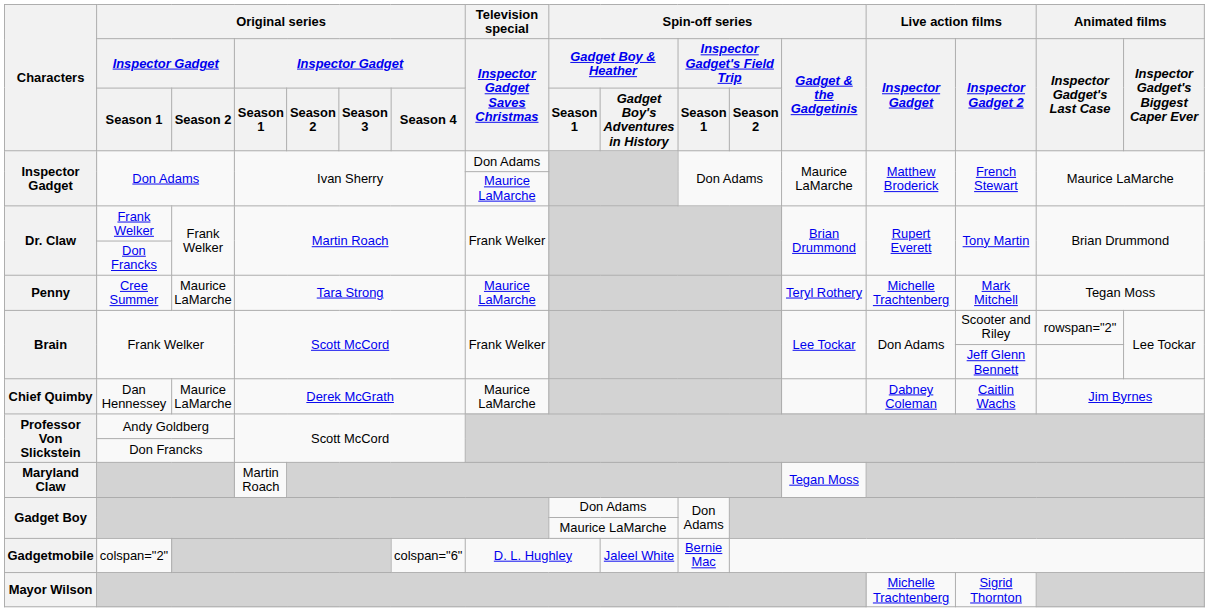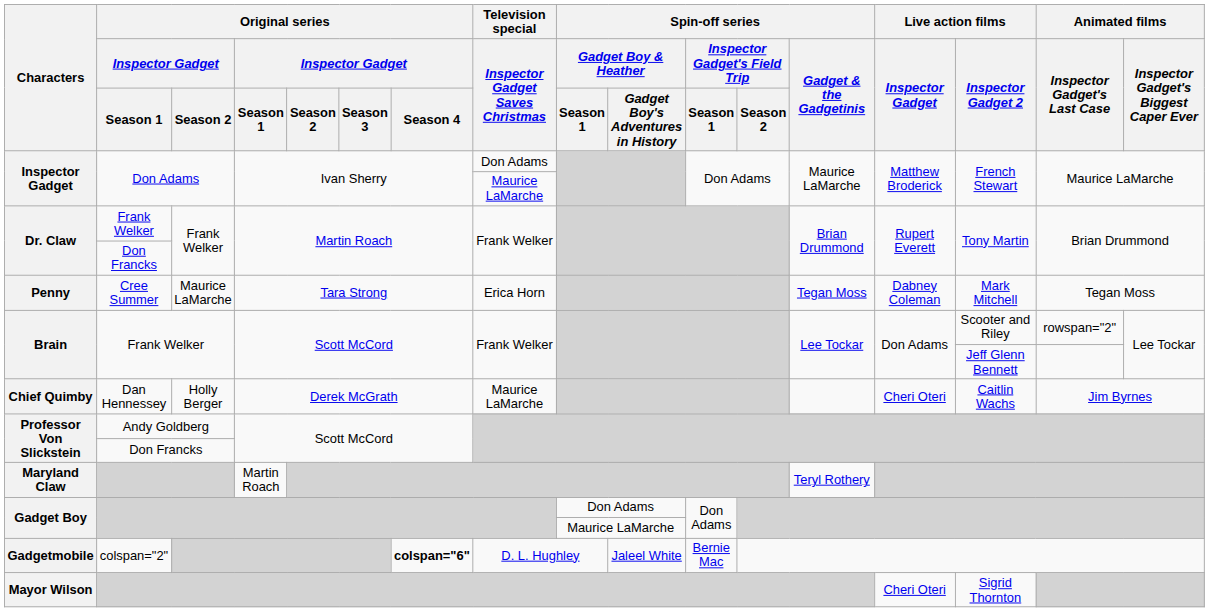(507, 292) Maurice LaMarche -> (514, 292) Erica Horn
(824, 292) Teryl Rothery -> (832, 292) Tegan Moss
(911, 292) Michelle Trachtenberg -> (915, 292) Dabney Coleman
(203, 396) Maurice LaMarche -> (203, 396) Holly Berger
(911, 396) Dabney Coleman -> (915, 396) Cheri Oteri
(824, 480) Tegan Moss -> (832, 480) Teryl Rothery
(428, 555) normal -> (432, 555) bold
(911, 589) Michelle Trachtenberg -> (915, 589) Cheri Oteri
